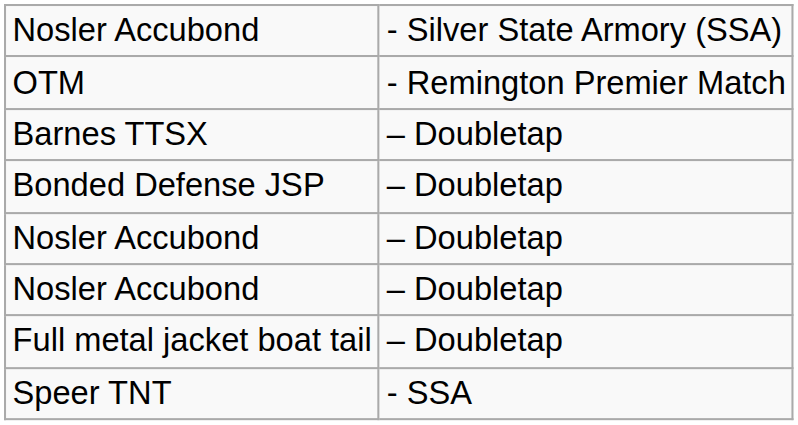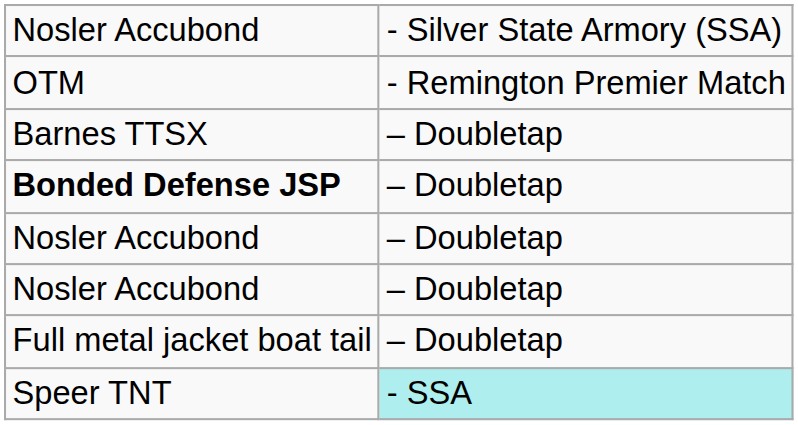(169, 185) normal -> (177, 185) bold
(429, 392) no background -> (429, 392) paleturquoise background
